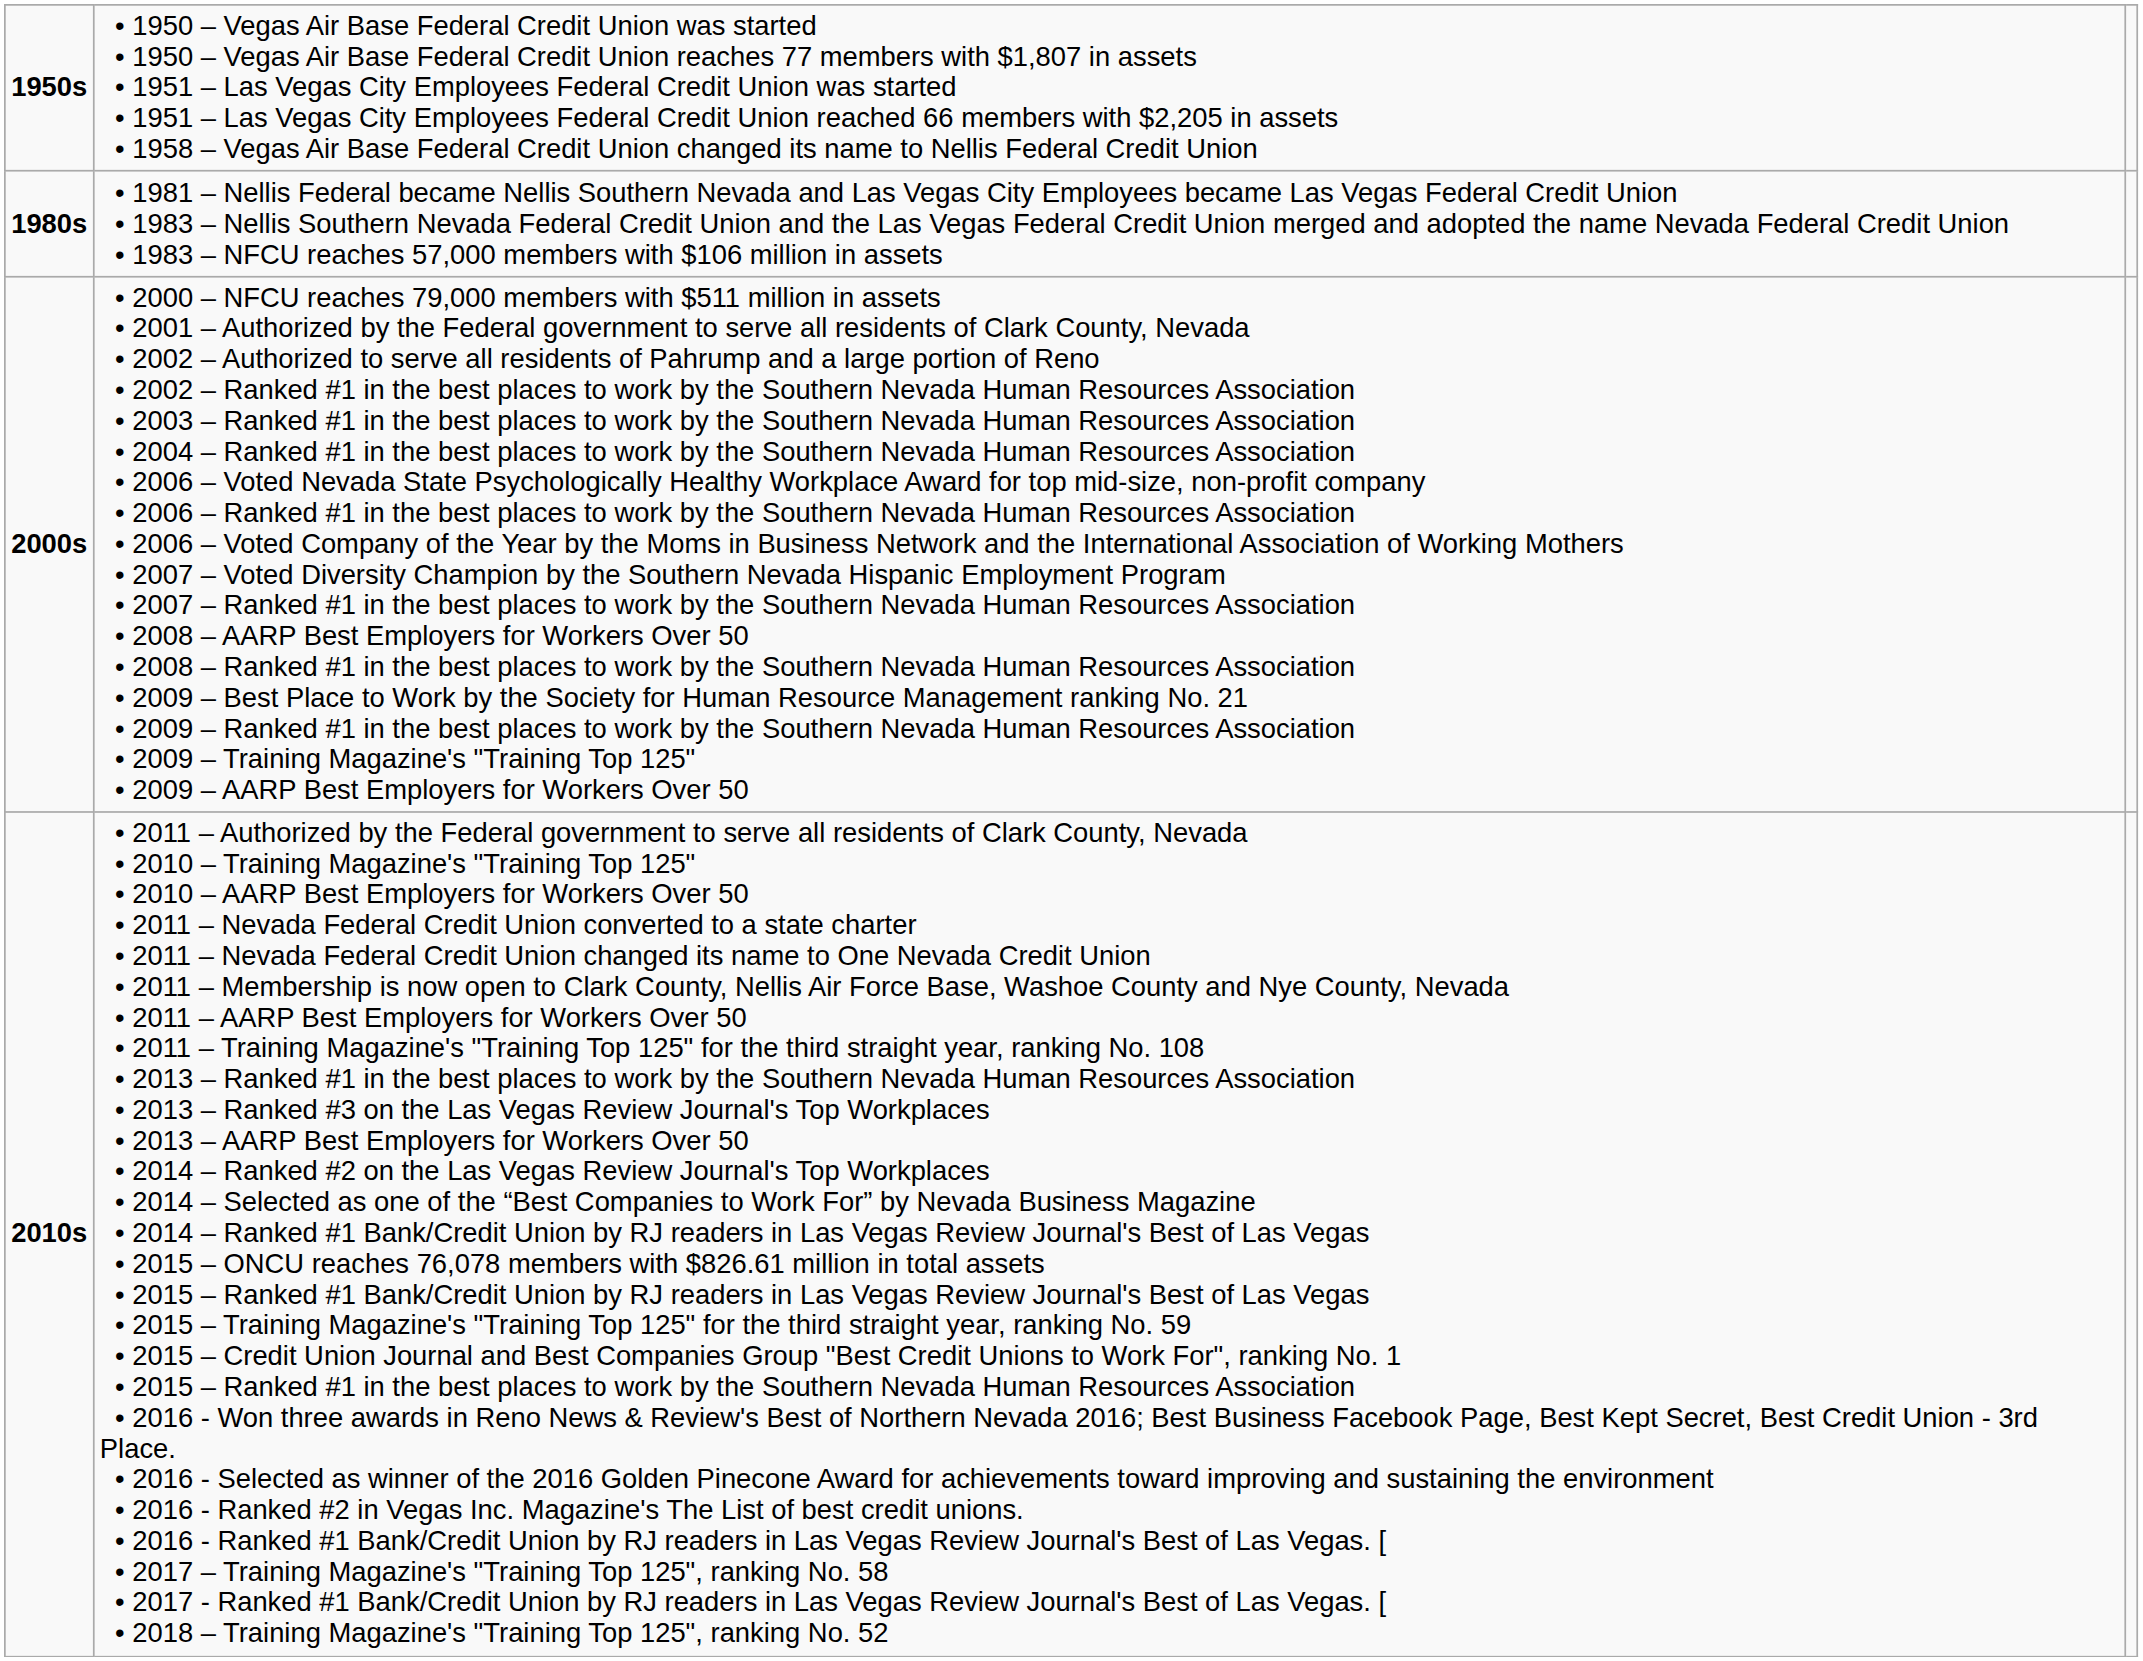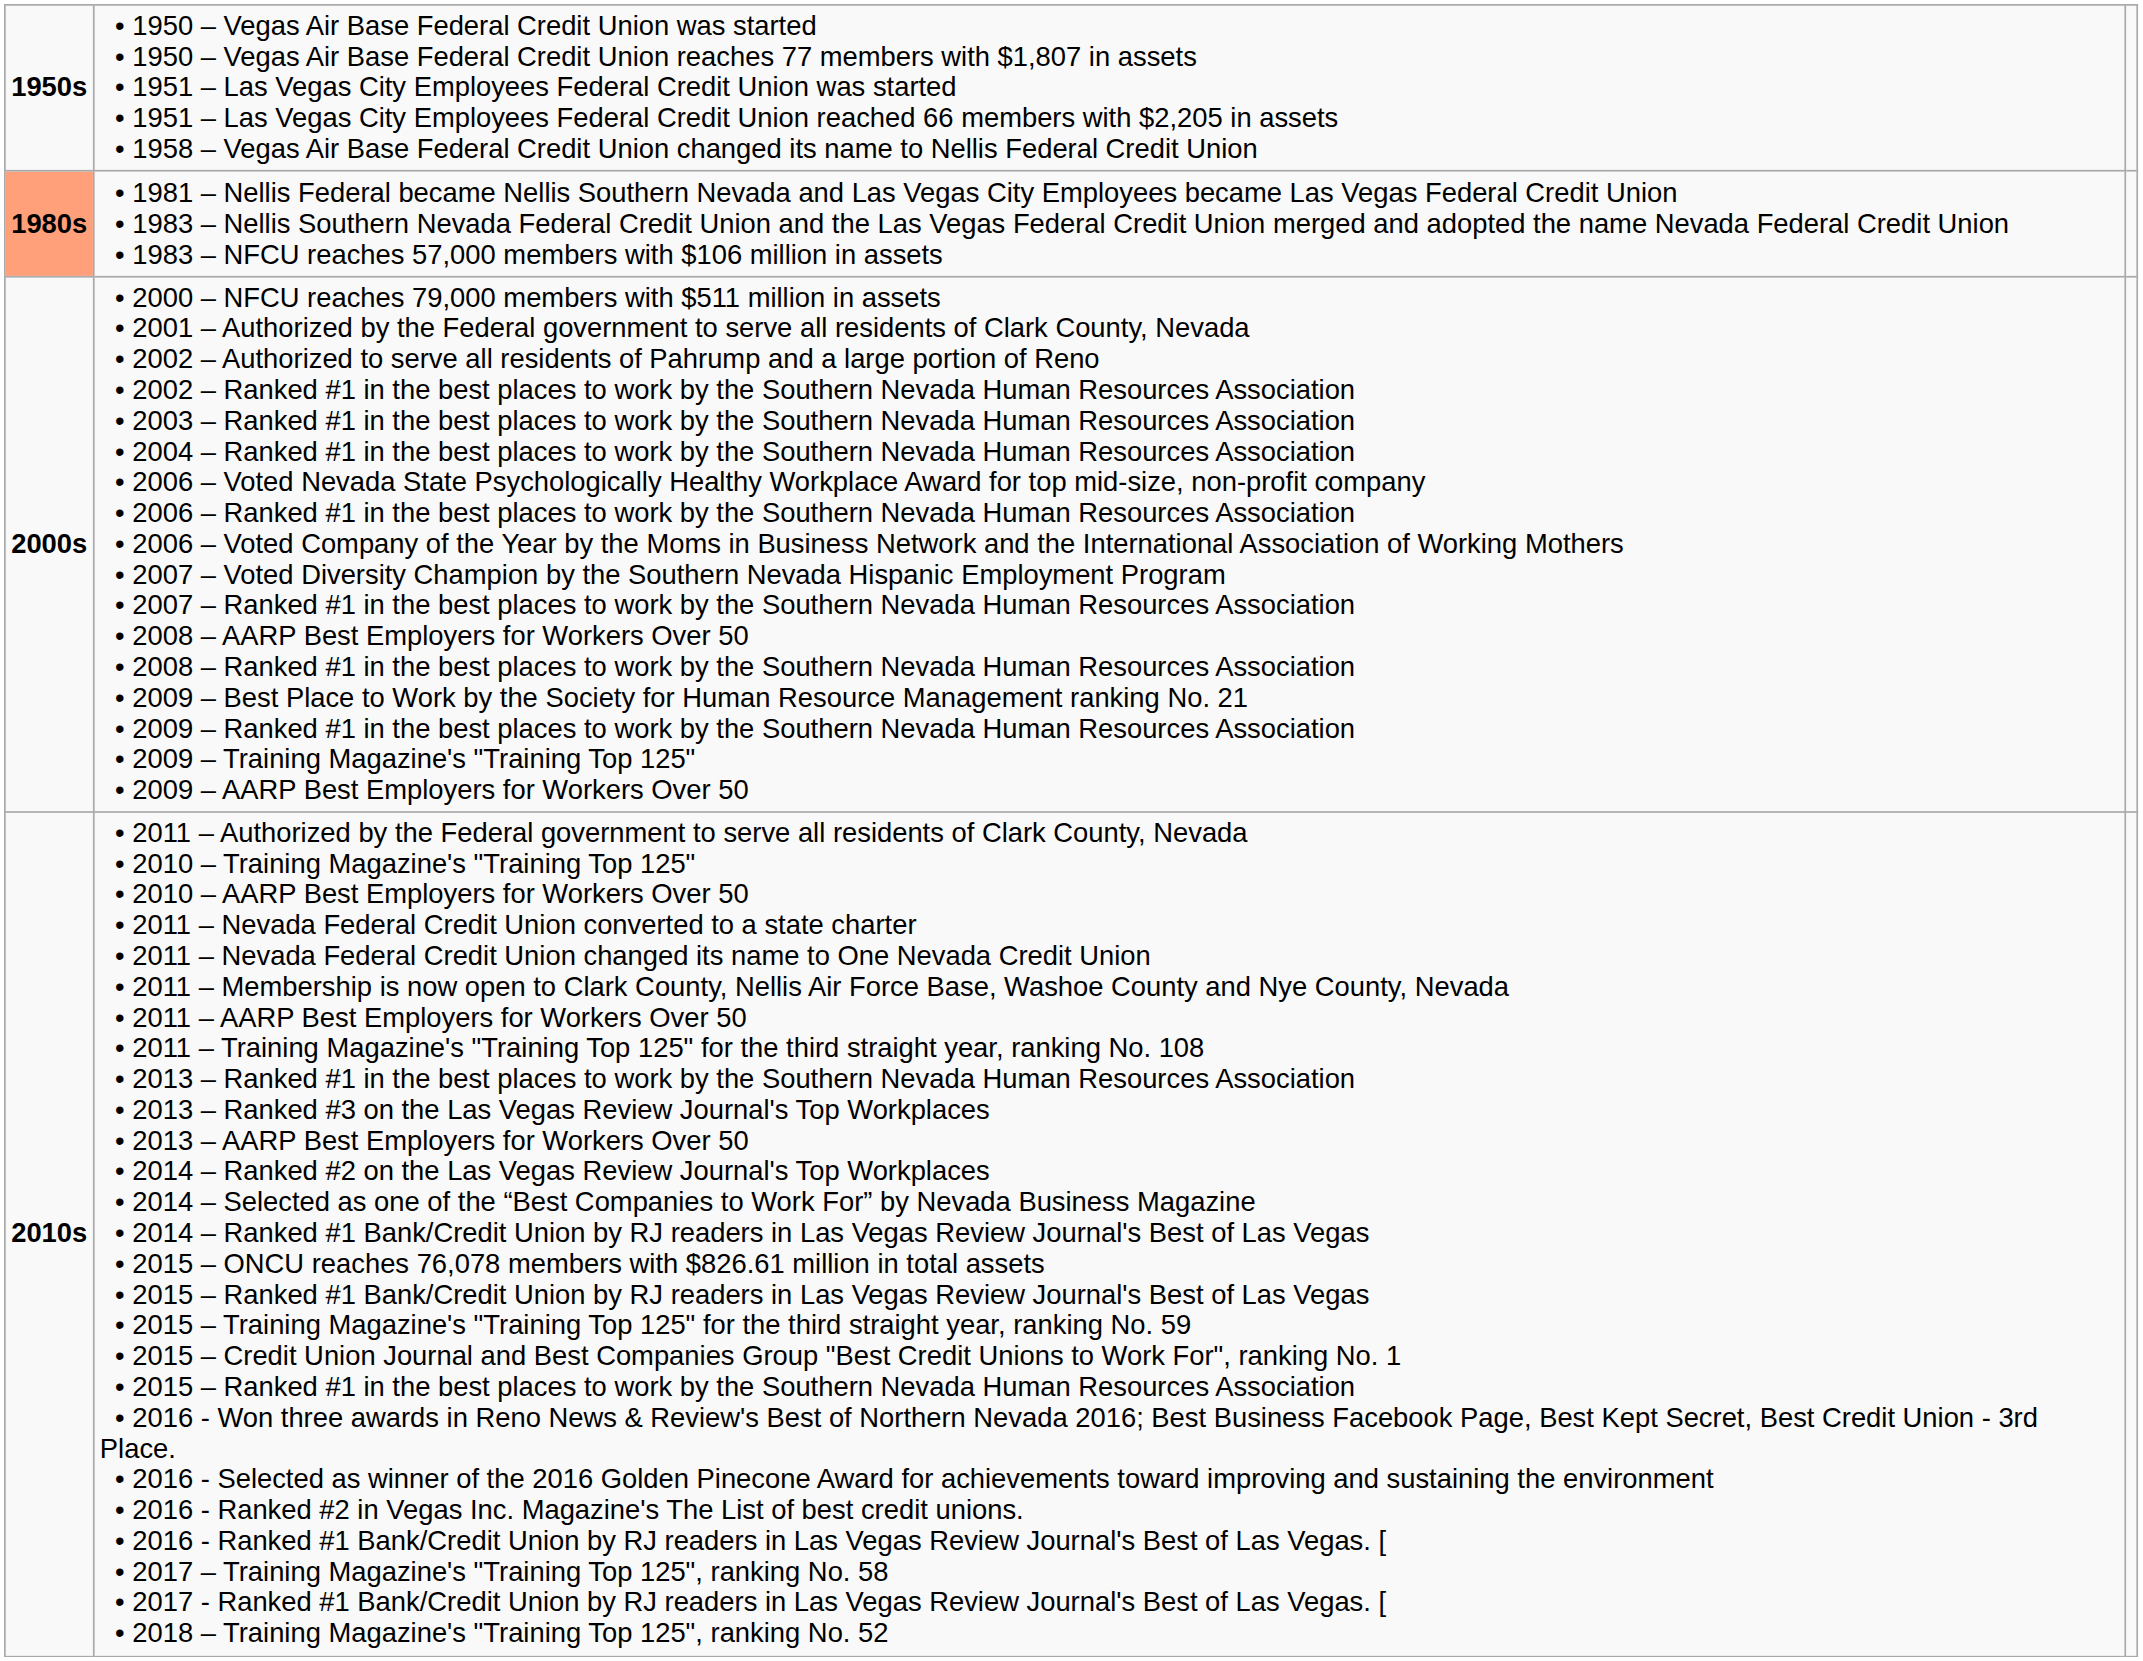(49, 223) no background -> (49, 223) lightsalmon background
